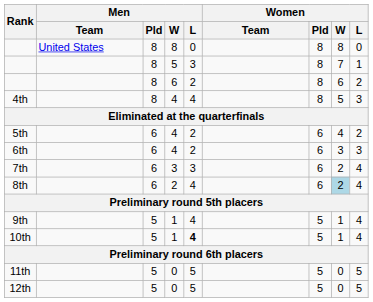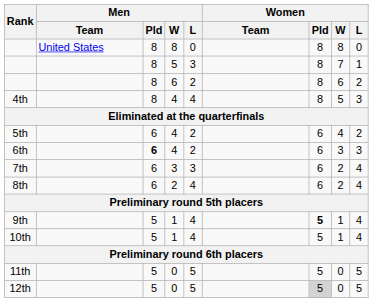(154, 151) normal -> (154, 151) bold
(340, 185) lightblue background -> (340, 185) no background
(320, 220) normal -> (320, 220) bold
(193, 237) bold -> (193, 237) normal
(320, 289) no background -> (320, 289) lightgrey background
